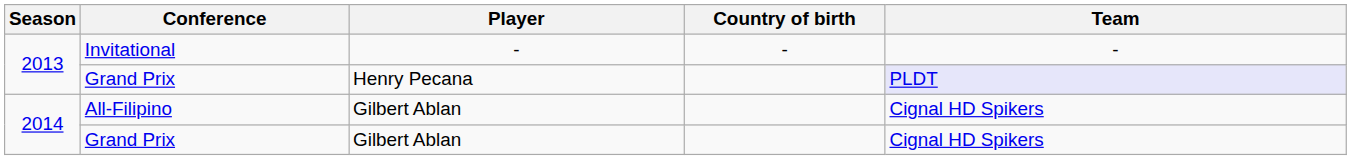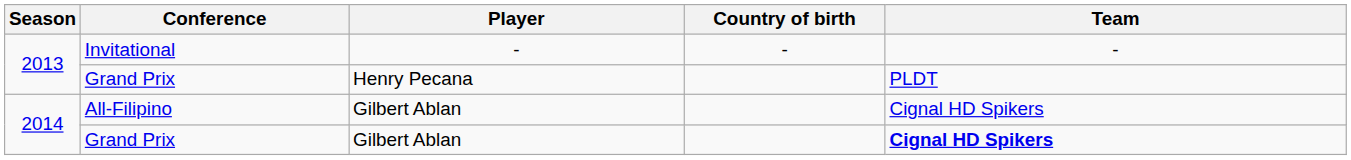(914, 79) lavender background -> (914, 79) no background
(967, 139) normal -> (971, 139) bold
